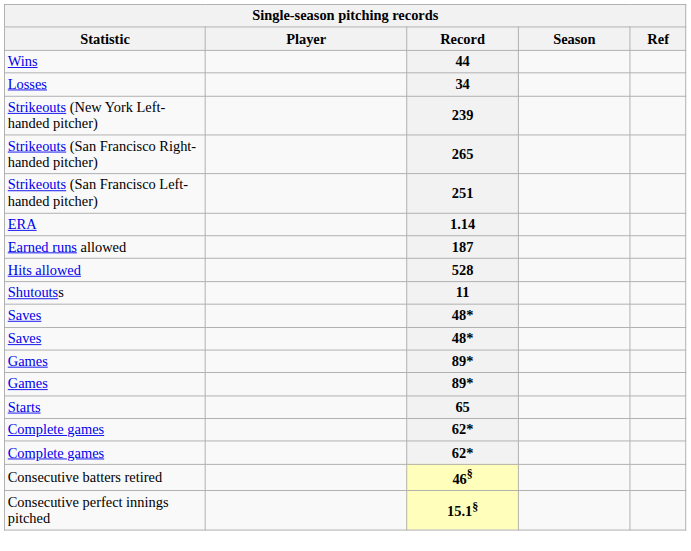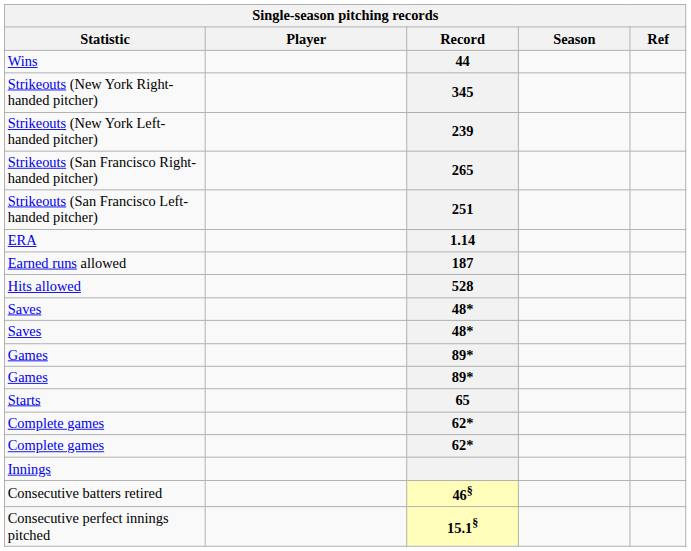- row: (27, 84)
+ row: (91, 92)
- row: (36, 292)
+ row: (29, 468)
